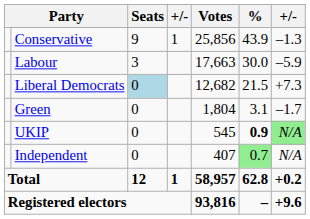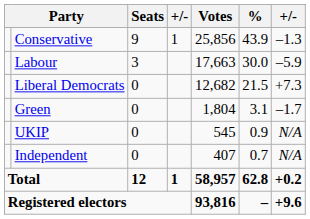(135, 86) lightblue background -> (135, 86) no background
(259, 132) bold -> (259, 132) normal
(290, 132) lightgreen background -> (290, 132) no background
(259, 156) lightgreen background -> (259, 156) no background
